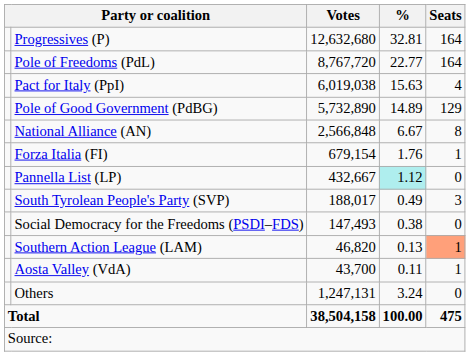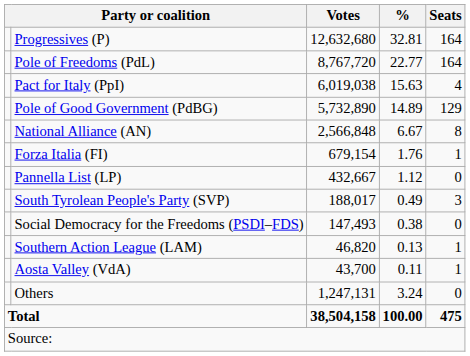(410, 177) paleturquoise background -> (410, 177) no background
(458, 246) lightsalmon background -> (458, 246) no background
